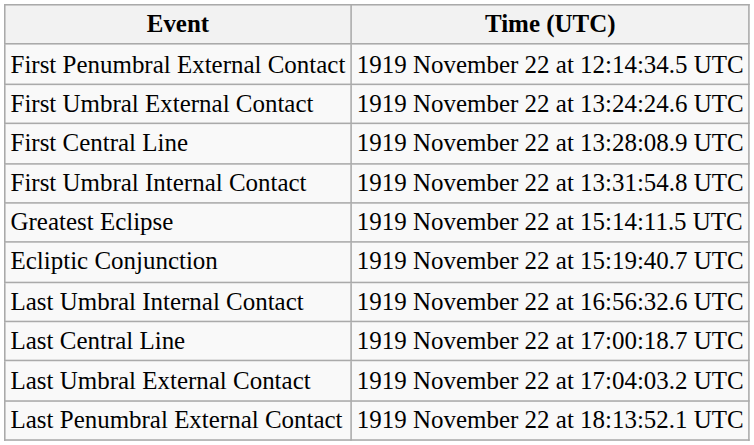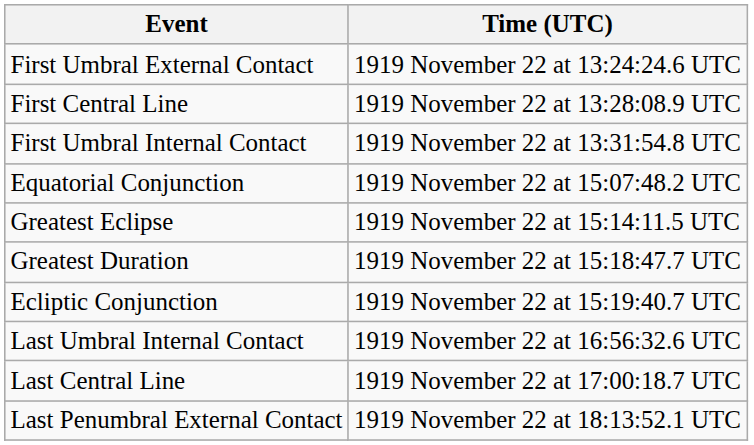- row: (178, 63)
+ row: (127, 182)
+ row: (100, 261)
- row: (161, 380)
